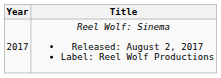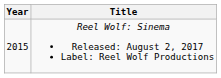(17, 46) 2017 -> (17, 46) 2015
